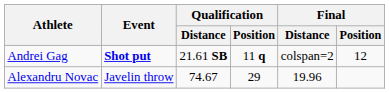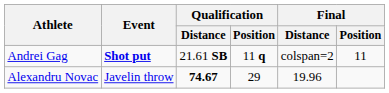(360, 56) 12 -> (360, 56) 11
(203, 77) normal -> (203, 77) bold
